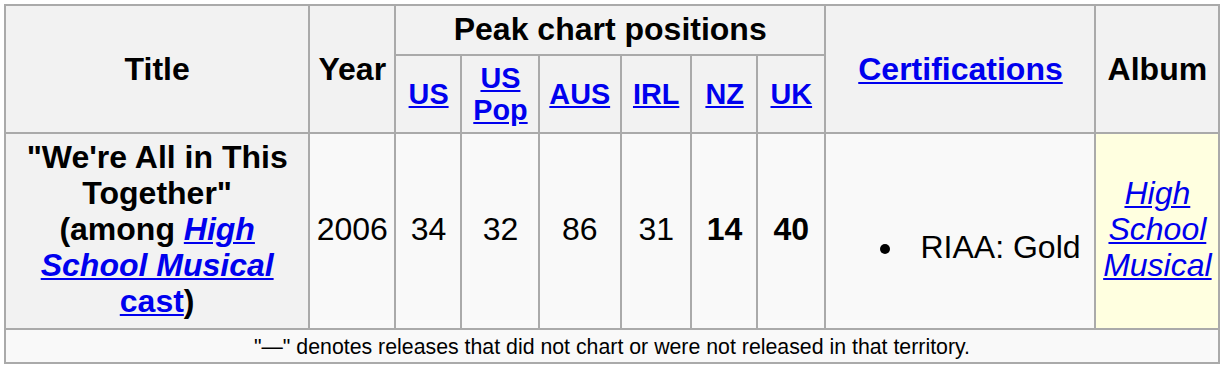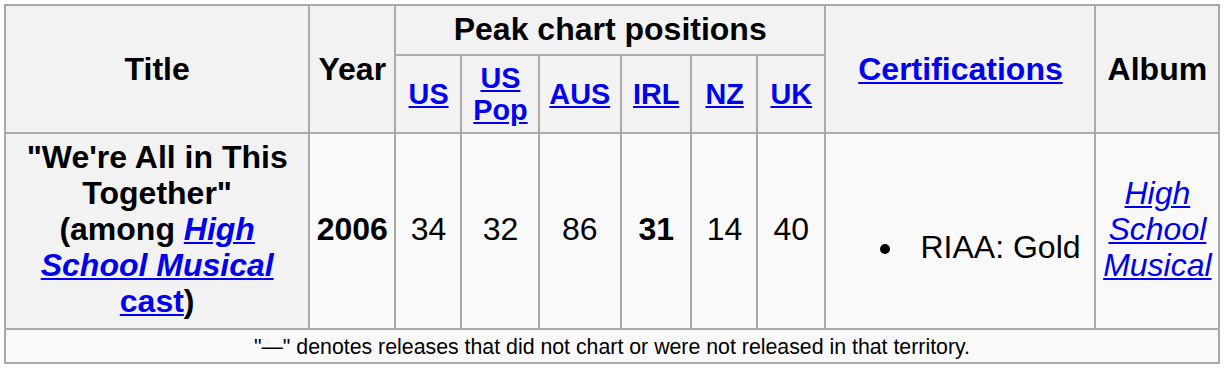(352, 230) normal -> (352, 230) bold
(656, 230) normal -> (656, 230) bold
(725, 230) bold -> (725, 230) normal
(791, 230) bold -> (791, 230) normal
(1157, 230) lightyellow background -> (1157, 230) no background
